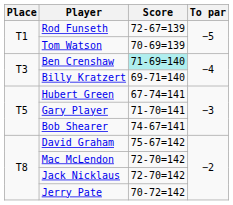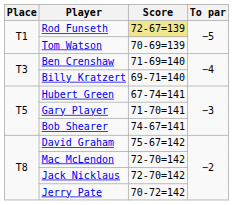(158, 29) no background -> (158, 29) khaki background
(158, 61) paleturquoise background -> (158, 61) no background
